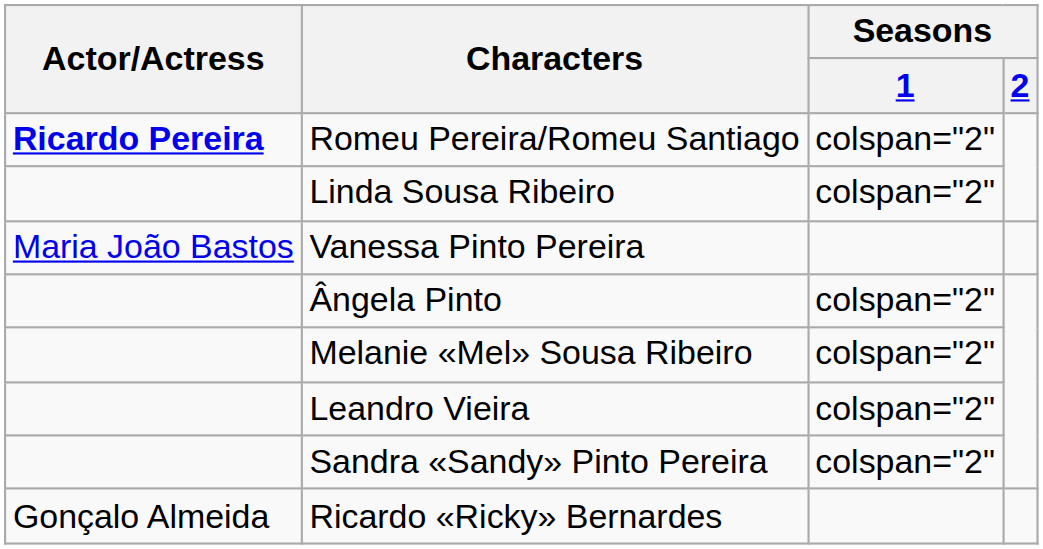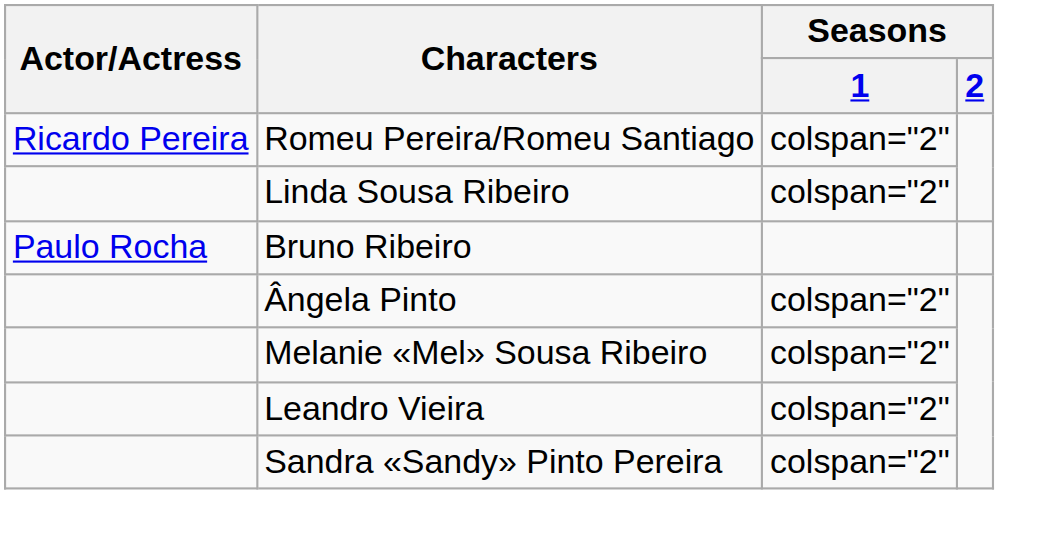(138, 138) bold -> (131, 138) normal
+ row: (368, 246)
- row: (477, 246)
- row: (516, 515)
